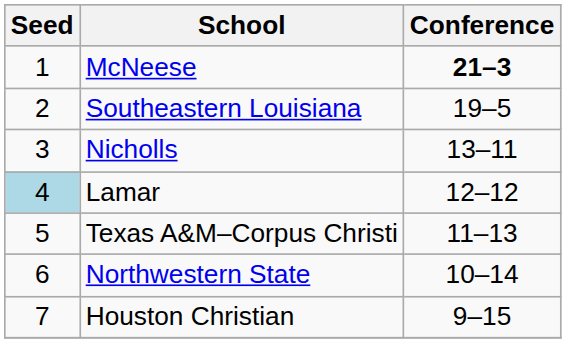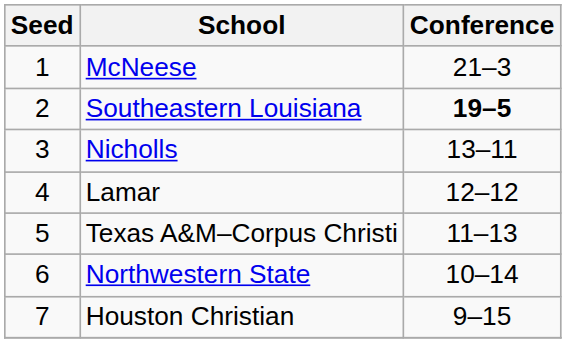(482, 66) bold -> (482, 66) normal
(482, 108) normal -> (482, 108) bold
(42, 191) lightblue background -> (42, 191) no background
